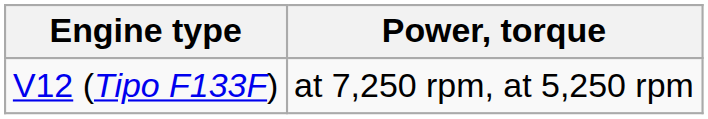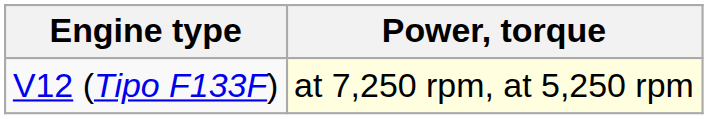(494, 85) no background -> (494, 85) lightyellow background
